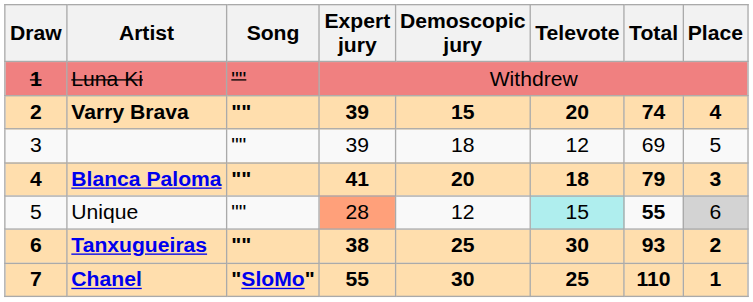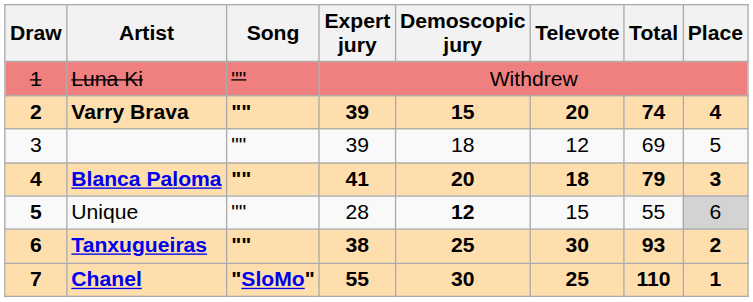(36, 78) bold -> (36, 78) normal
(36, 212) normal -> (36, 212) bold
(357, 212) lightsalmon background -> (357, 212) no background
(463, 212) normal -> (463, 212) bold
(577, 212) paleturquoise background -> (577, 212) no background
(654, 212) bold -> (654, 212) normal
